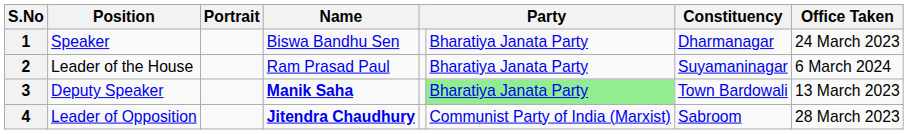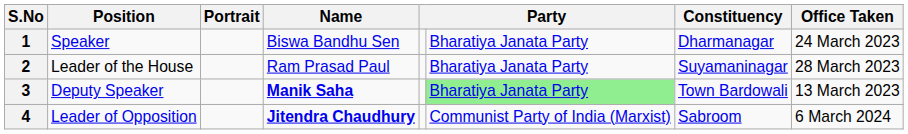(843, 66) 6 March 2024 -> (847, 66) 28 March 2023
(847, 116) 28 March 2023 -> (843, 116) 6 March 2024
